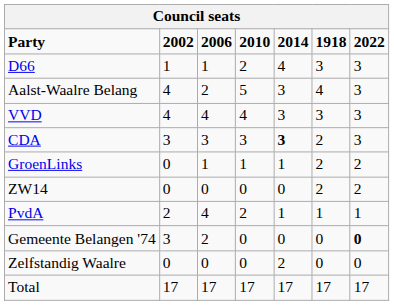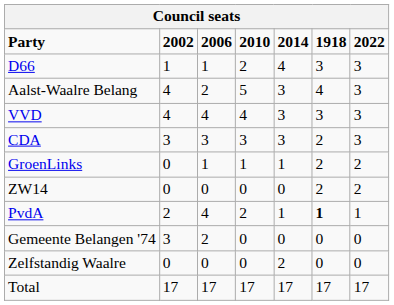(281, 139) bold -> (281, 139) normal
(319, 213) normal -> (319, 213) bold
(358, 238) bold -> (358, 238) normal
